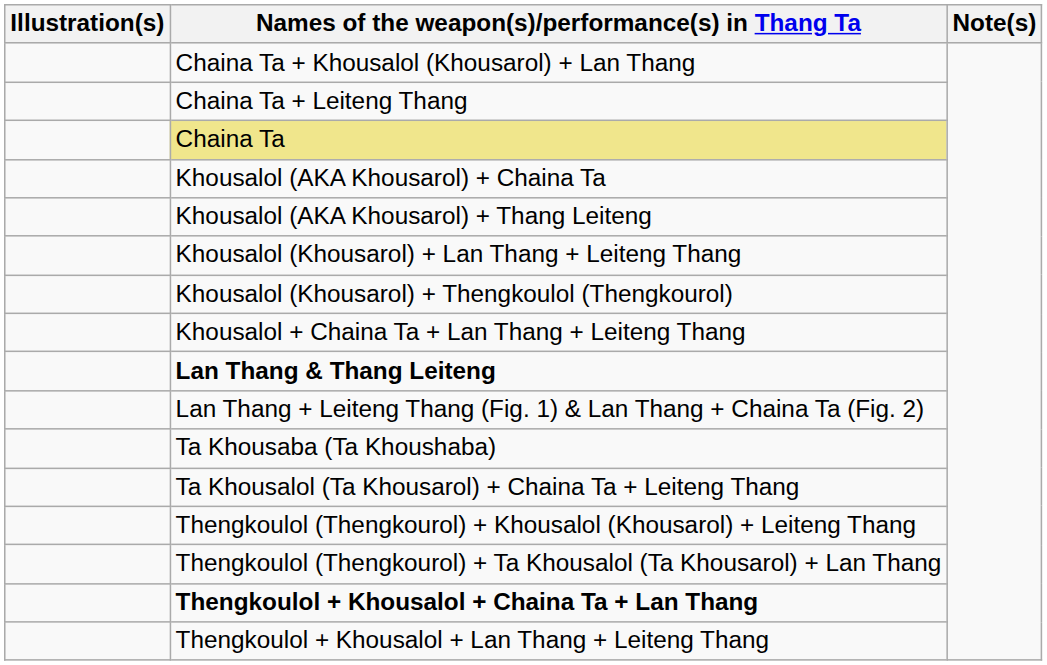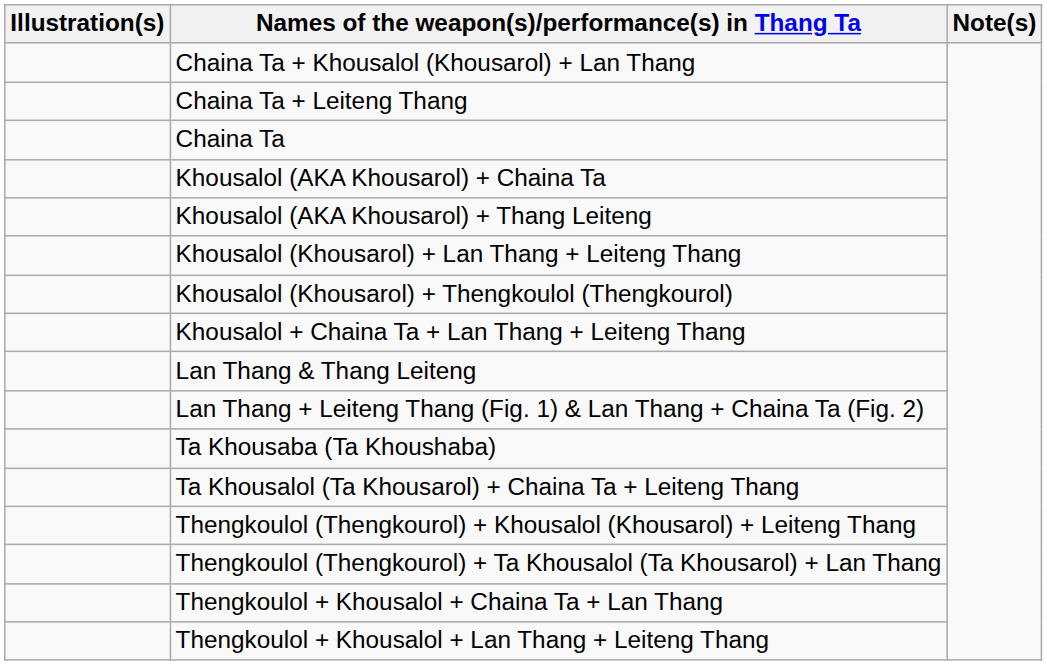(230, 139) khaki background -> (230, 139) no background
(336, 370) bold -> (326, 370) normal
(467, 602) bold -> (449, 602) normal
